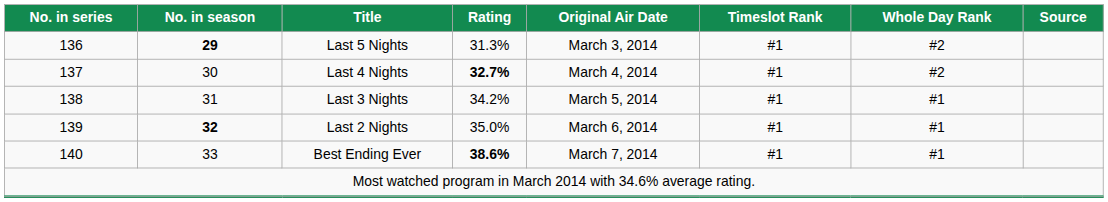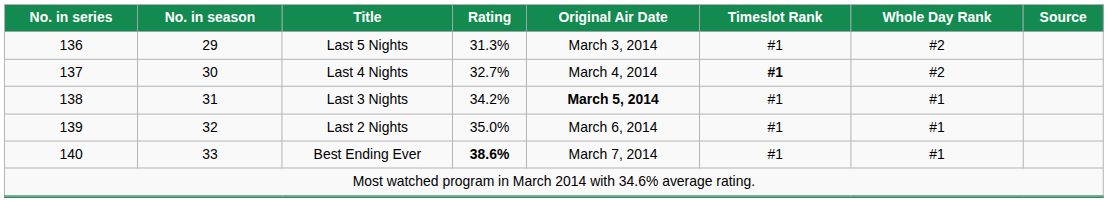(210, 45) bold -> (210, 45) normal
(490, 72) bold -> (490, 72) normal
(775, 72) normal -> (775, 72) bold
(613, 100) normal -> (613, 100) bold
(210, 127) bold -> (210, 127) normal
